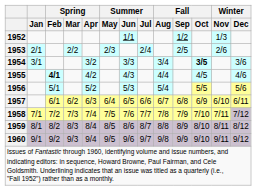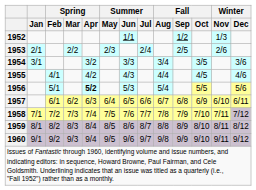(202, 63) bold -> (202, 63) normal
(54, 75) bold -> (54, 75) normal
(91, 88) normal -> (91, 88) bold
